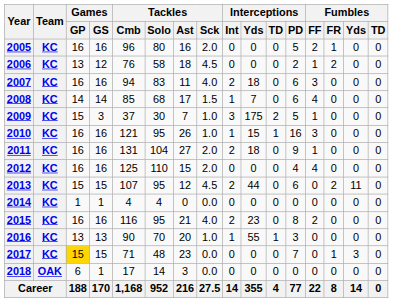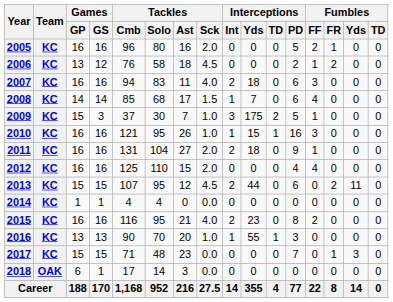(78, 254) gold background -> (78, 254) no background
